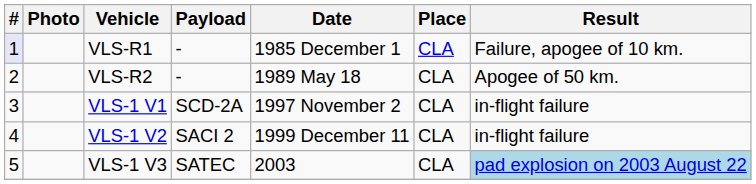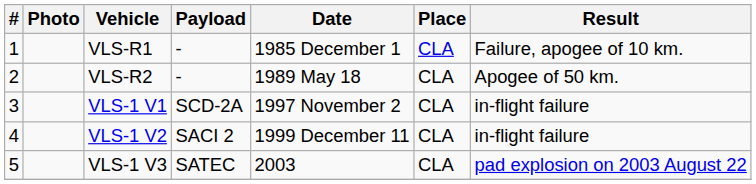(14, 48) lavender background -> (14, 48) no background
(611, 164) lightblue background -> (611, 164) no background
